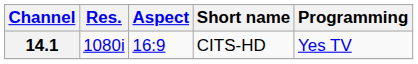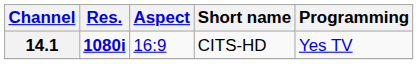(104, 44) normal -> (104, 44) bold
